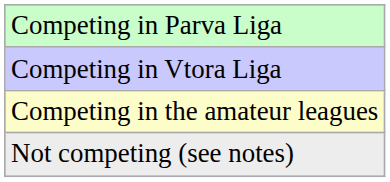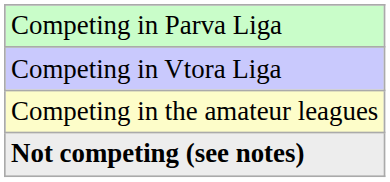(152, 153) normal -> (158, 153) bold
